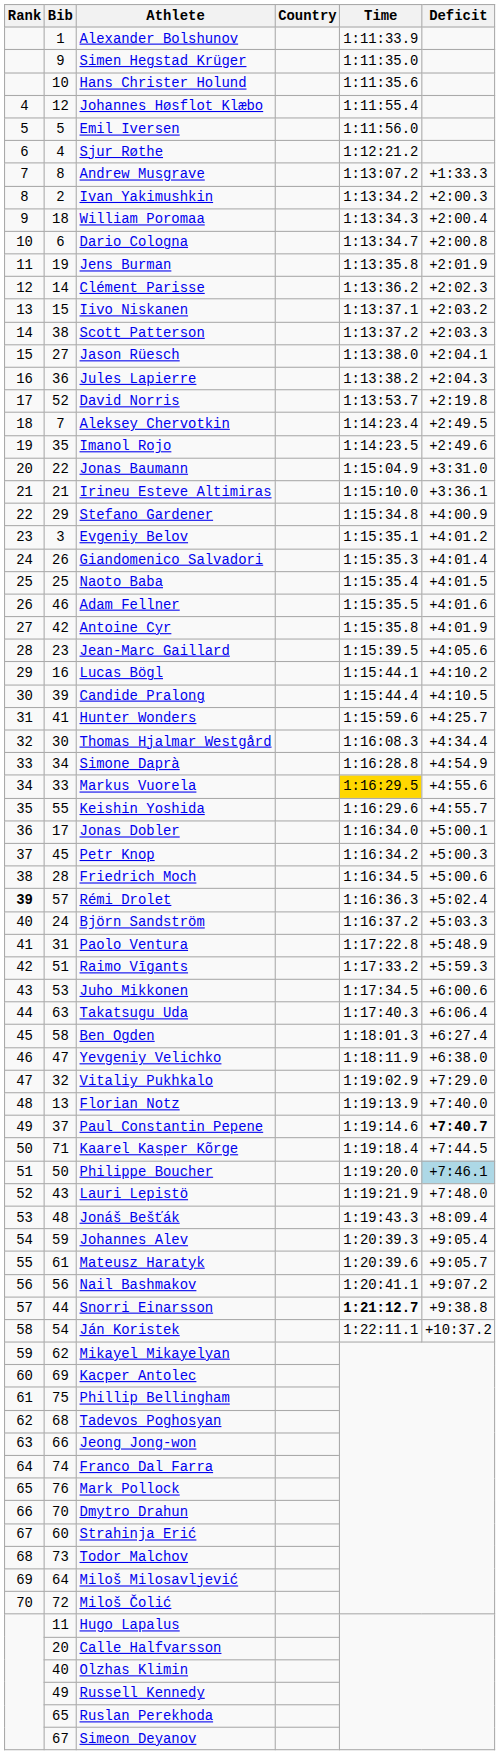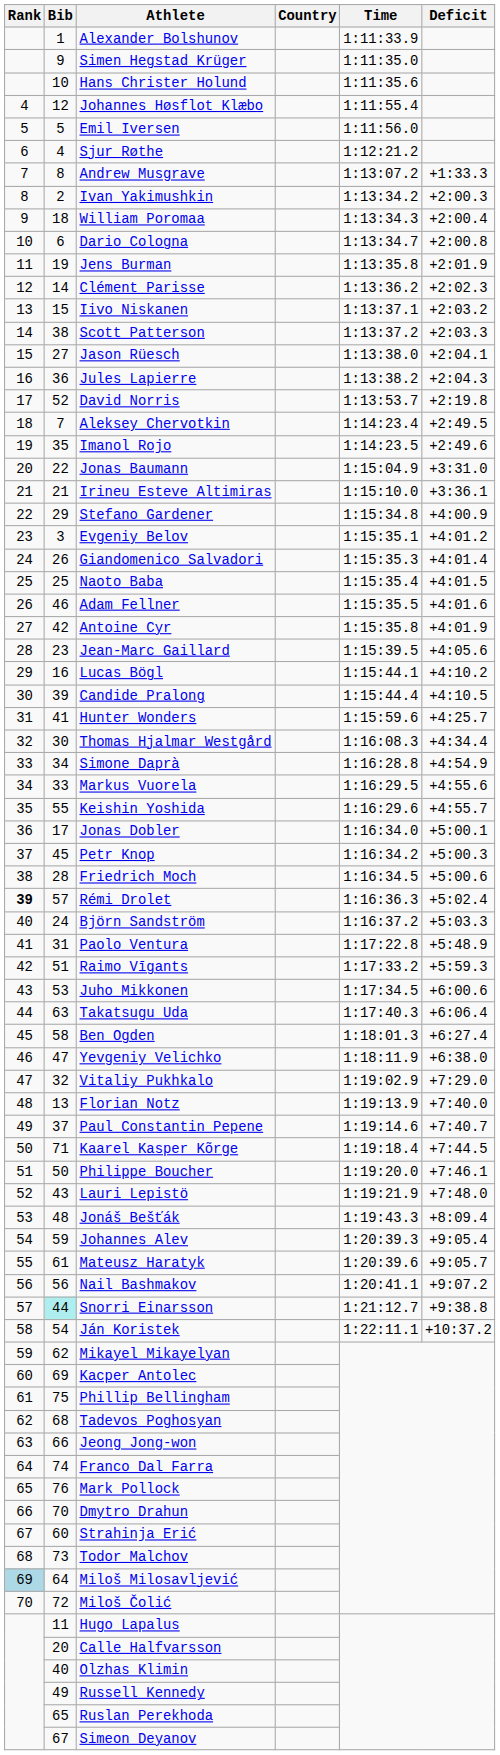(381, 787) gold background -> (381, 787) no background
(458, 1127) bold -> (458, 1127) normal
(458, 1172) lightblue background -> (458, 1172) no background
(60, 1308) no background -> (60, 1308) paleturquoise background
(381, 1308) bold -> (381, 1308) normal
(25, 1580) no background -> (25, 1580) lightblue background
